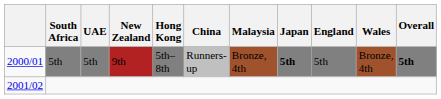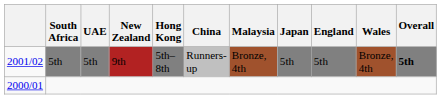(25, 61) 2000/01 -> (25, 61) 2001/02
(288, 61) bold -> (287, 61) normal
(25, 85) 2001/02 -> (25, 85) 2000/01
